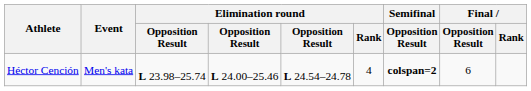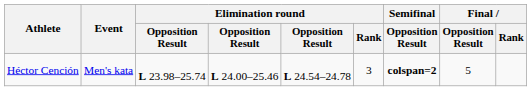(369, 70) 4 -> (369, 70) 3
(468, 70) 6 -> (468, 70) 5
